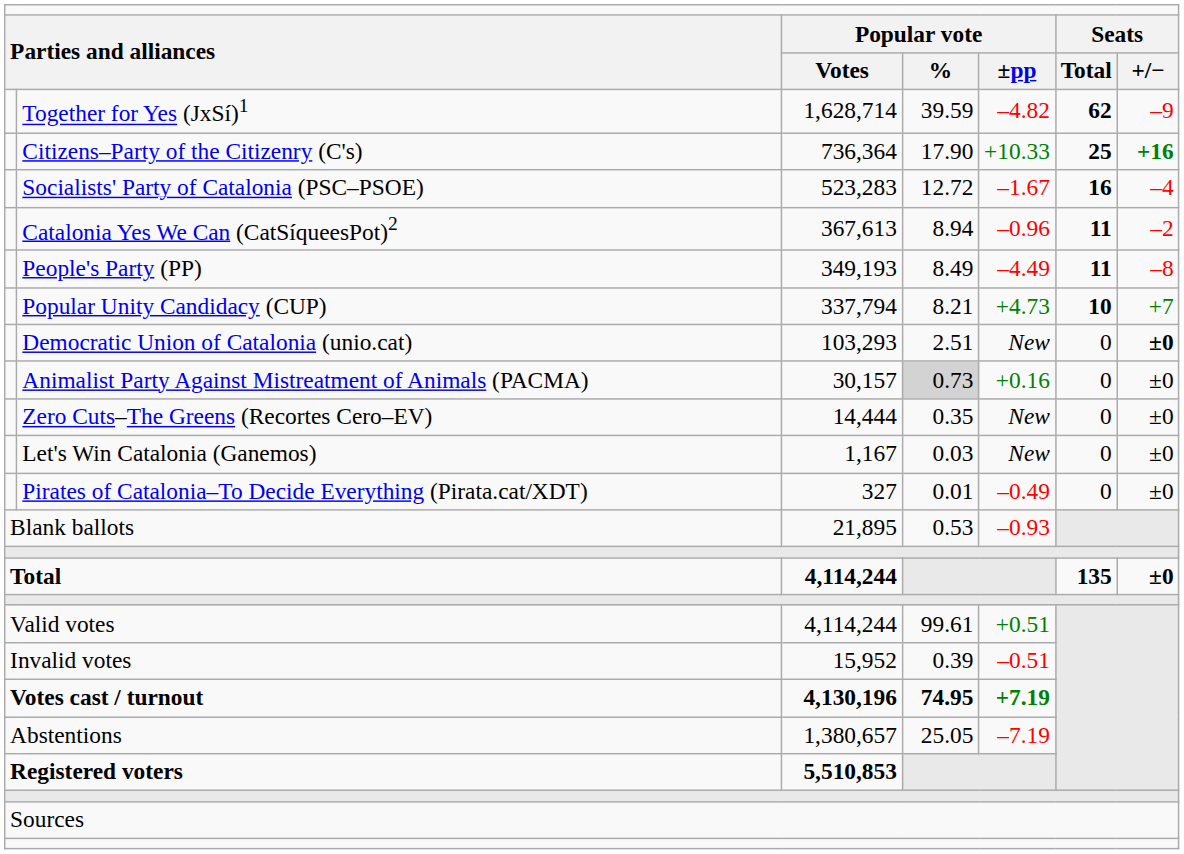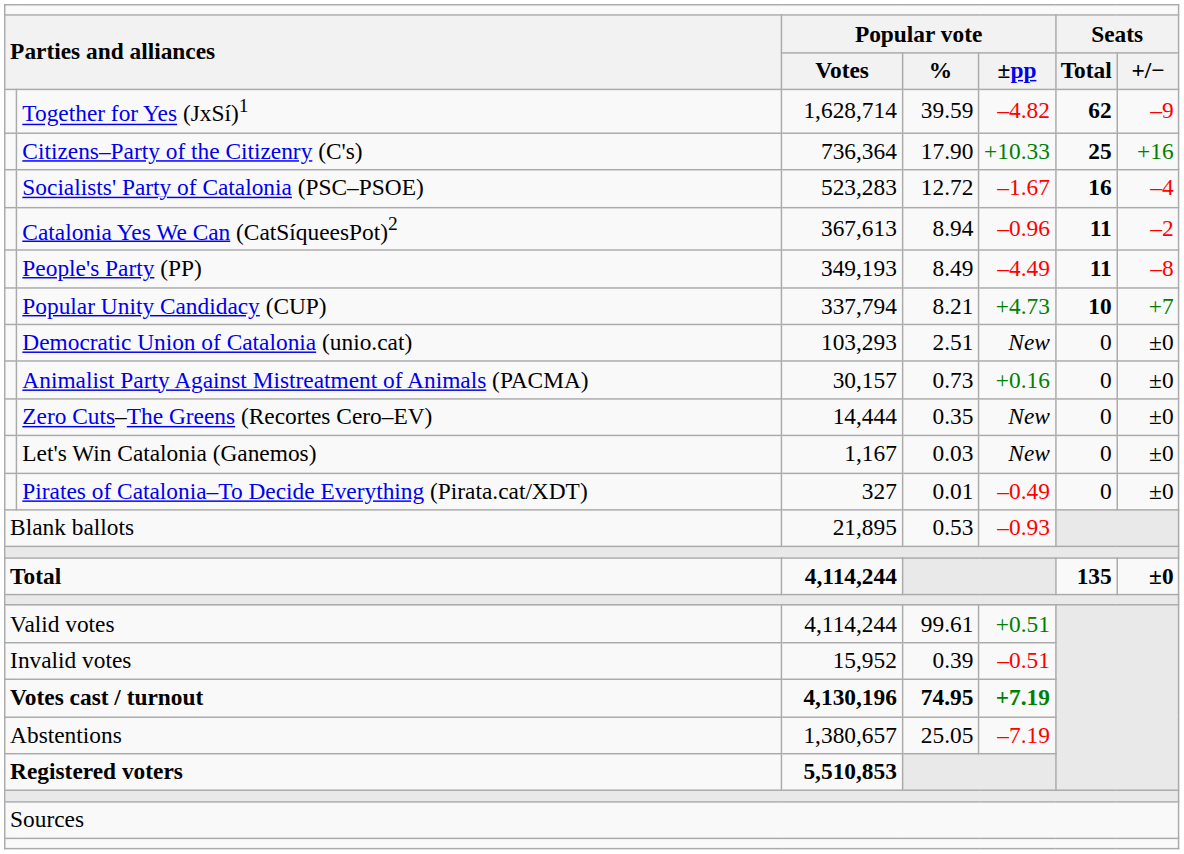(1155, 151) bold -> (1155, 151) normal
(1161, 342) bold -> (1161, 342) normal
(953, 379) lightgrey background -> (953, 379) no background
